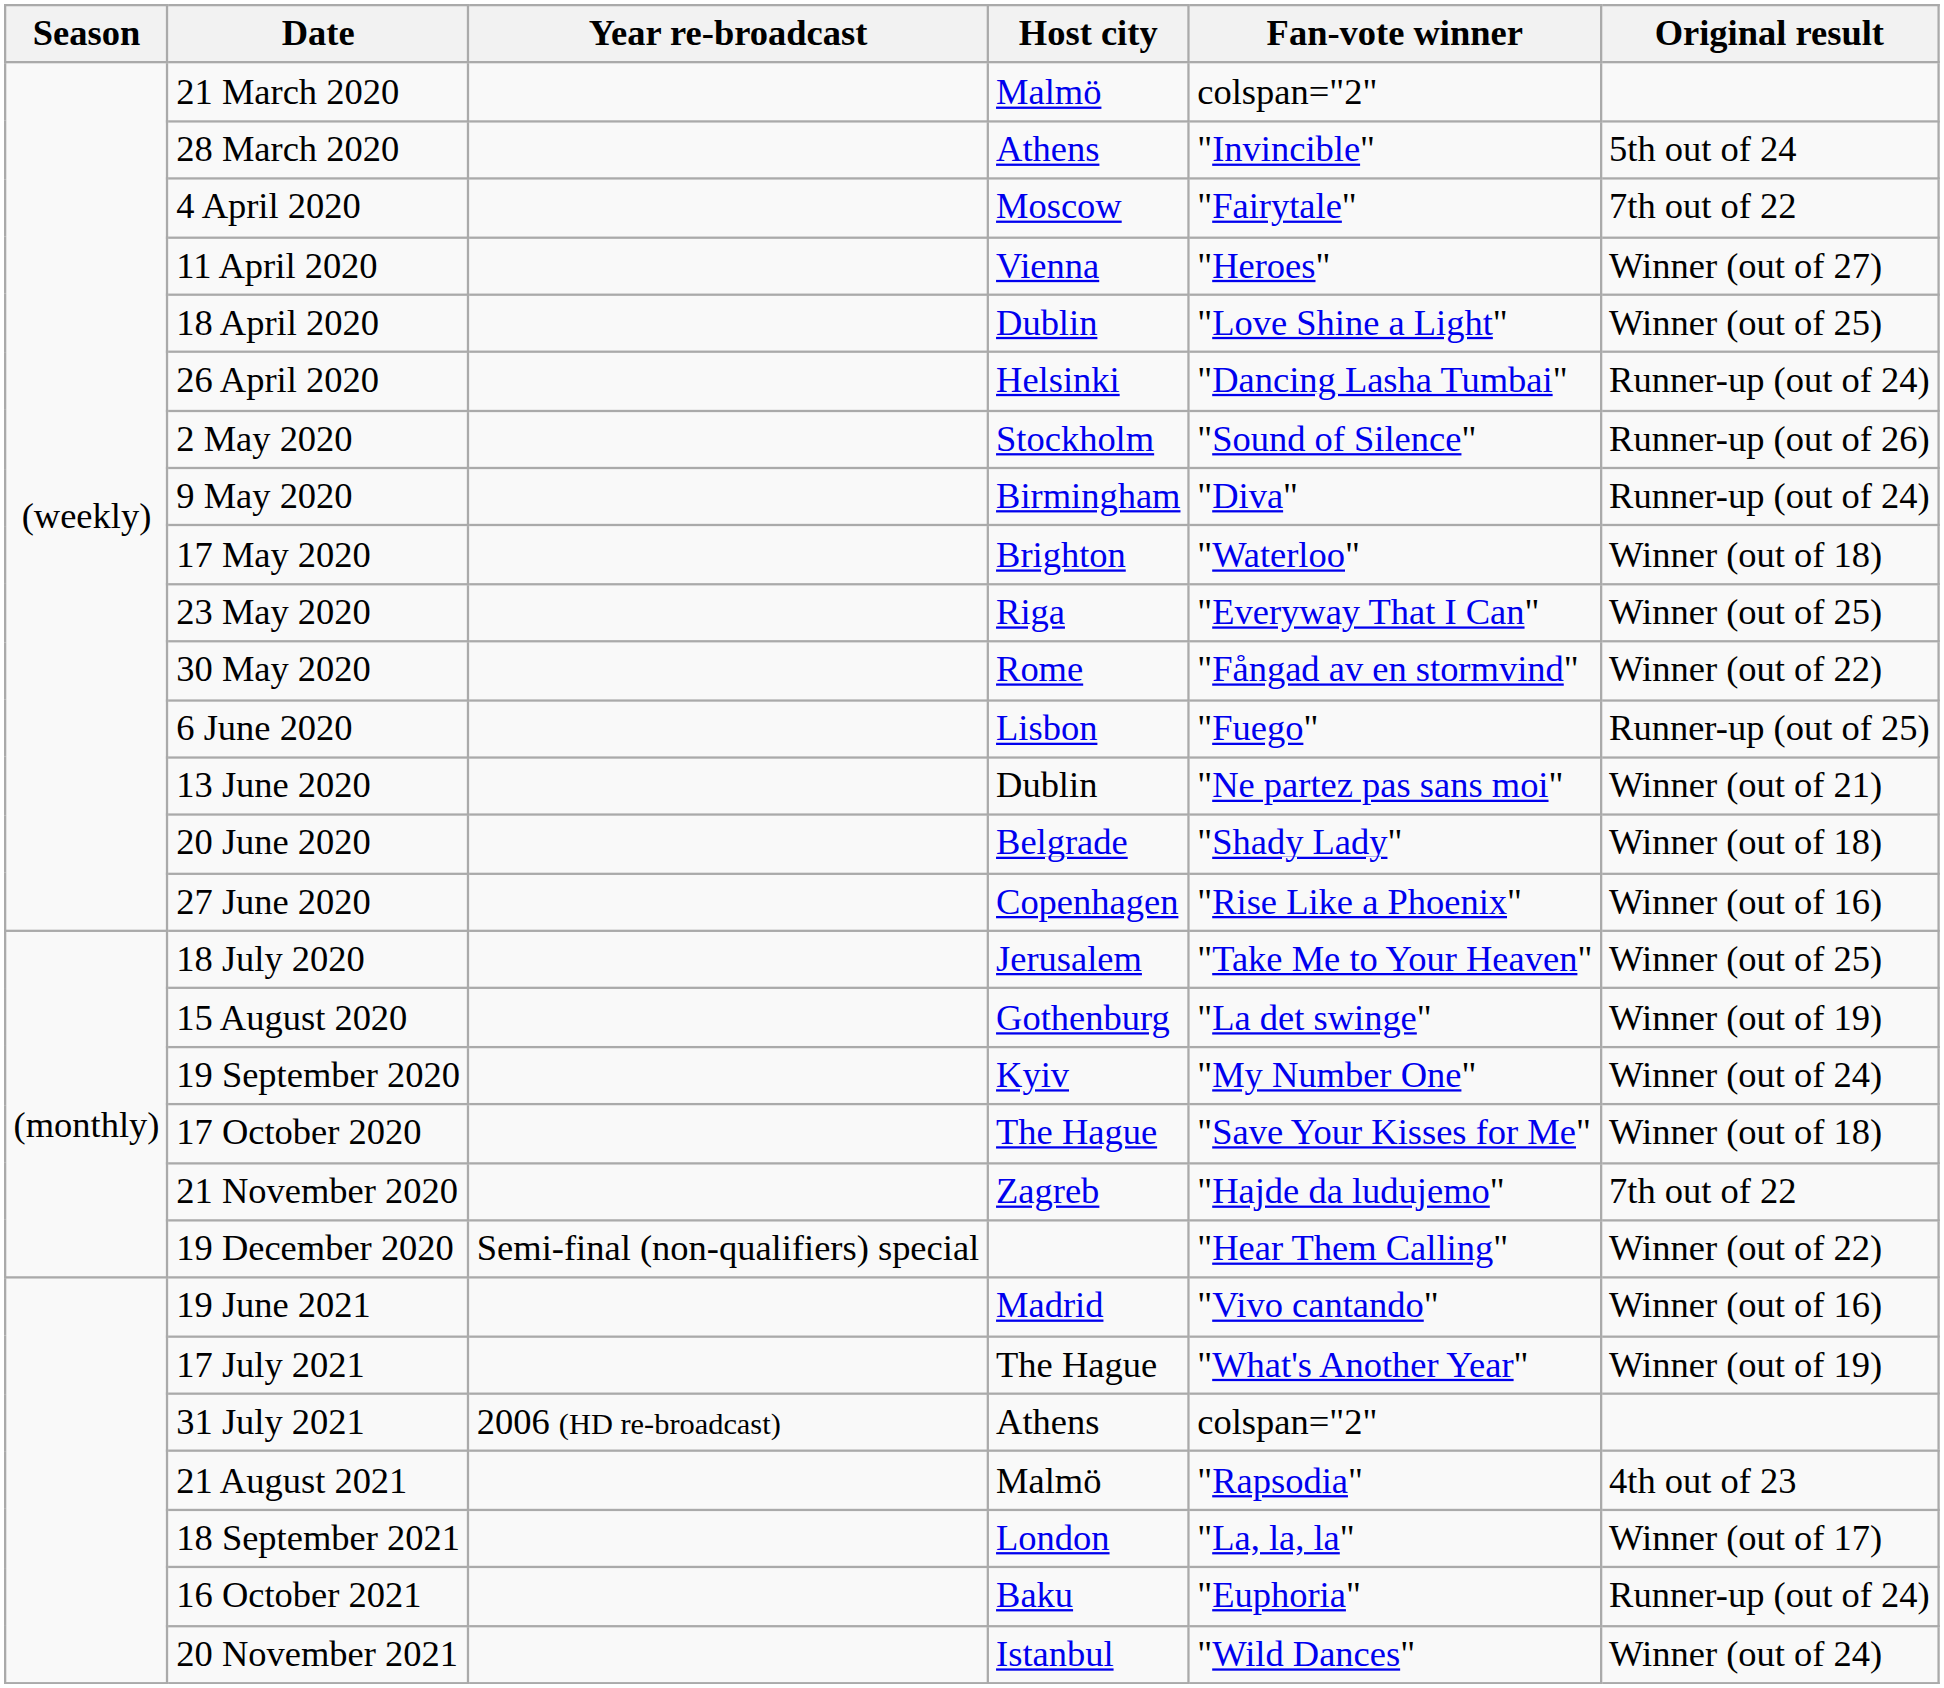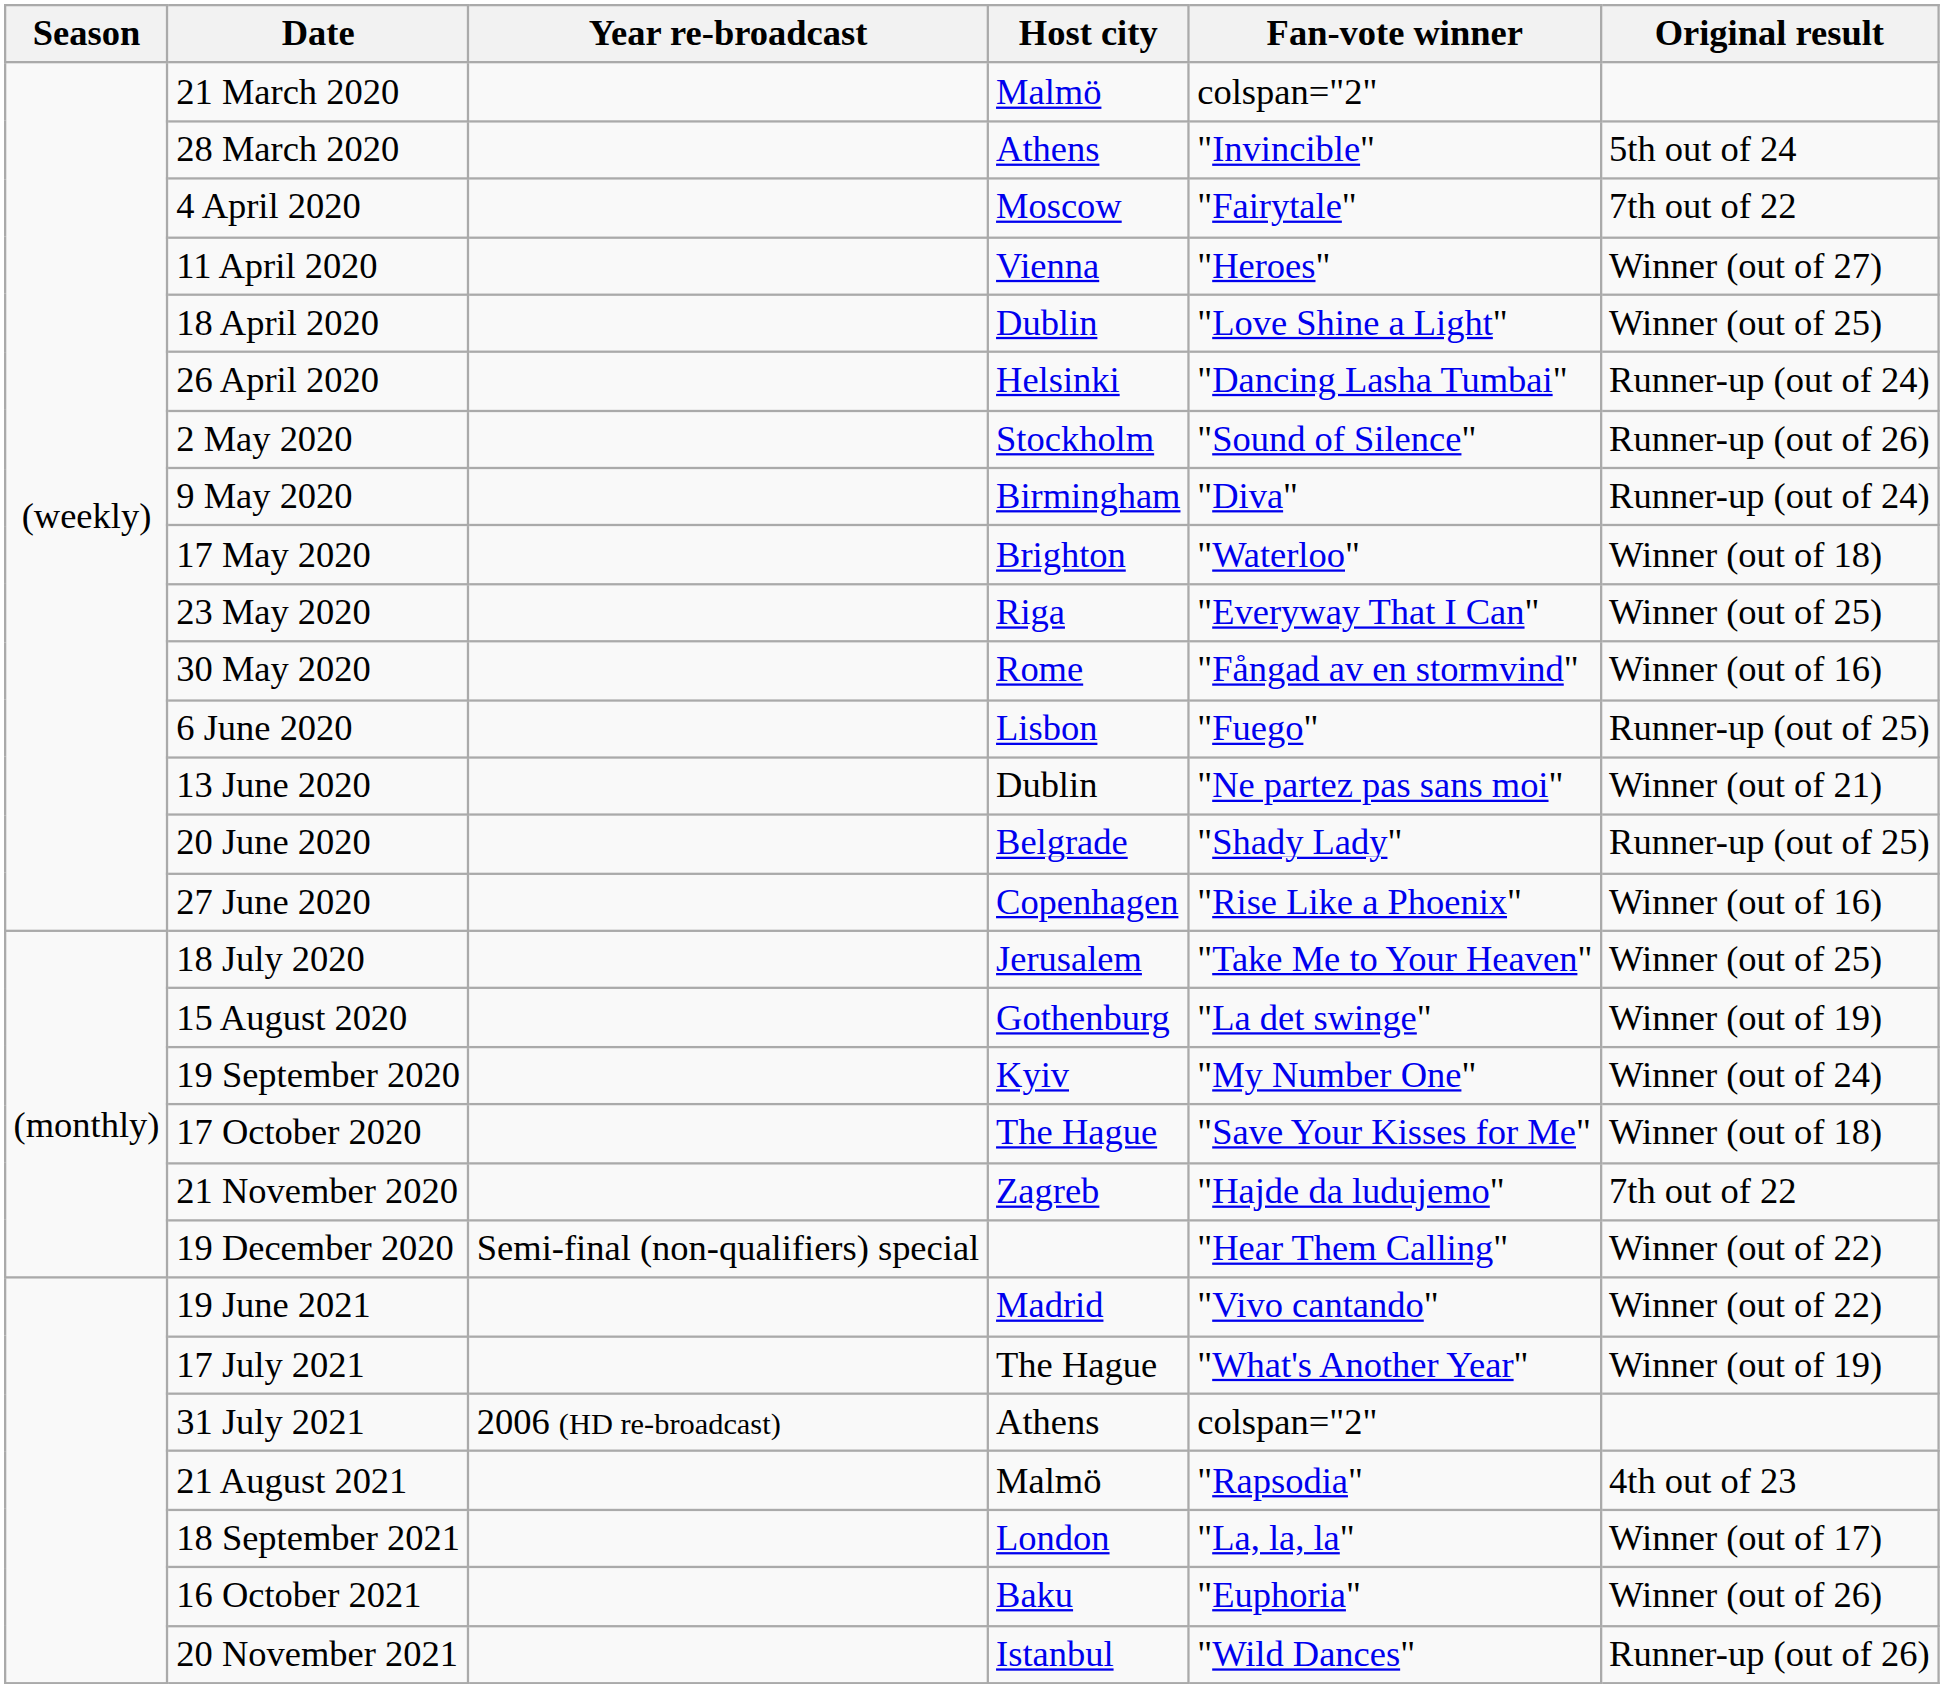(1746, 669) Winner (out of 22) -> (1746, 669) Winner (out of 16)
(1746, 843) Winner (out of 18) -> (1769, 843) Runner-up (out of 25)
(1746, 1306) Winner (out of 16) -> (1746, 1306) Winner (out of 22)
(1769, 1595) Runner-up (out of 24) -> (1746, 1595) Winner (out of 26)
(1746, 1653) Winner (out of 24) -> (1769, 1653) Runner-up (out of 26)
